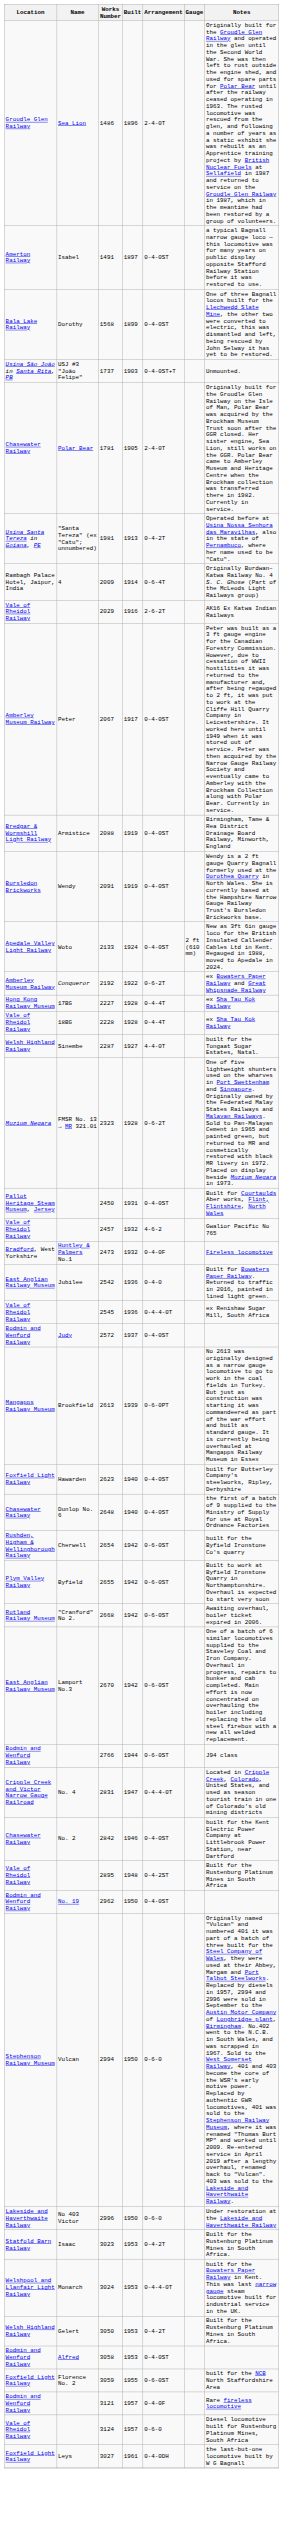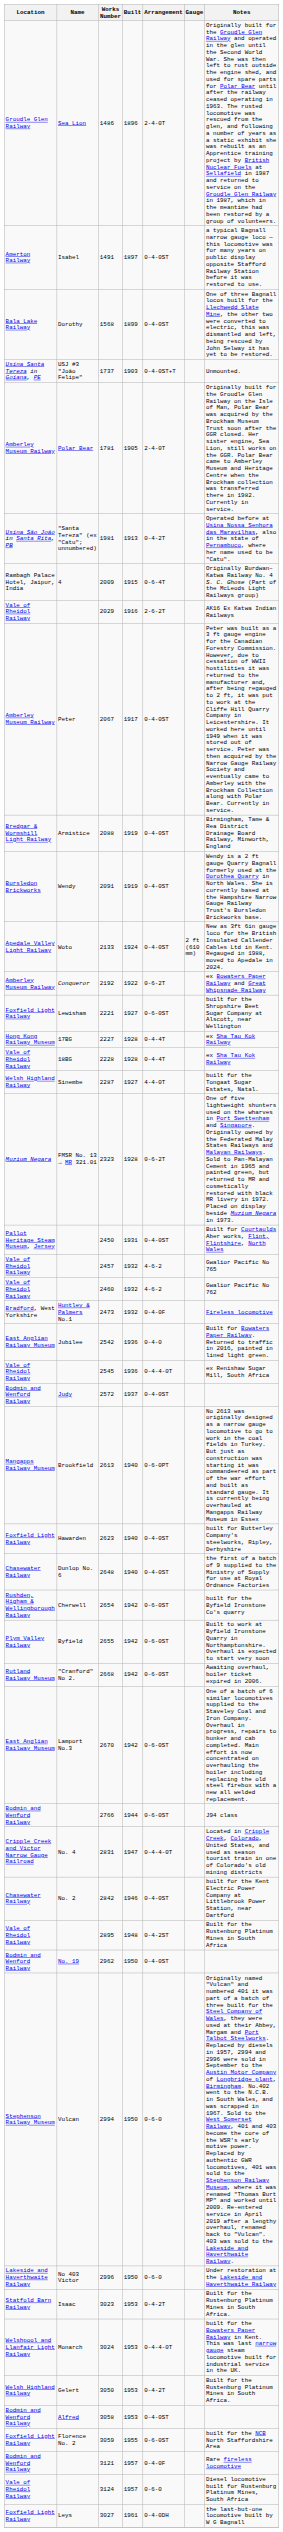(30, 371) Usina São João in Santa Rita, PB -> (25, 371) Usina Santa Tereza in Goiana, PE
(23, 448) Chasewater Railway -> (30, 448) Amberley Museum Railway
(25, 539) Usina Santa Tereza in Goiana, PE -> (30, 539) Usina São João in Santa Rita, PB
(131, 582) 1914 -> (131, 582) 1915
+ row: (107, 1013)
+ row: (107, 1289)
(131, 1406) 1939 -> (131, 1465) 1940
